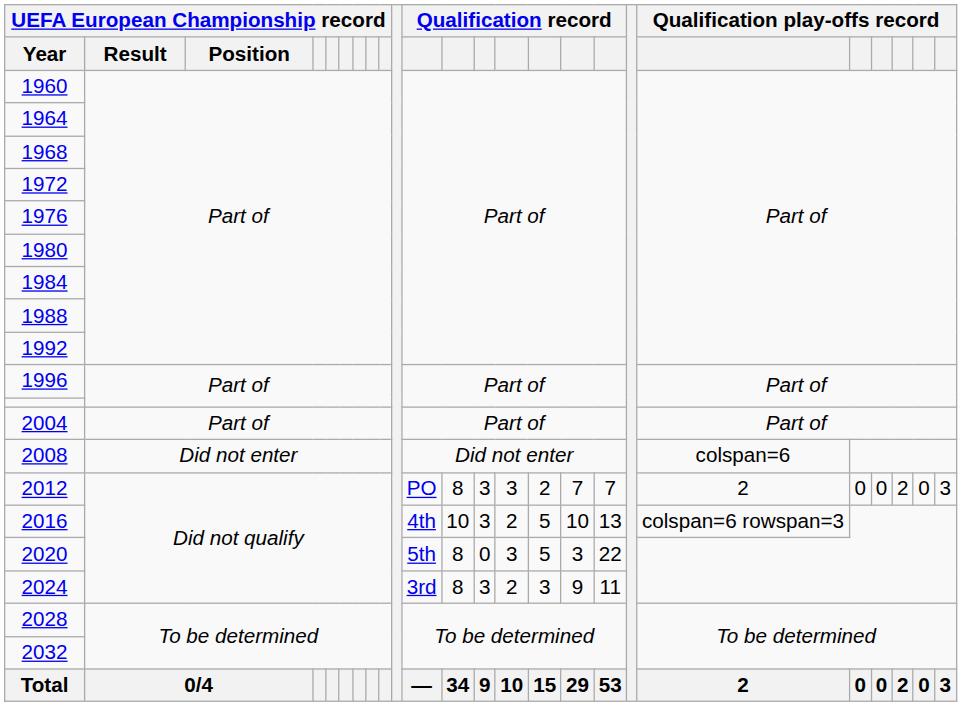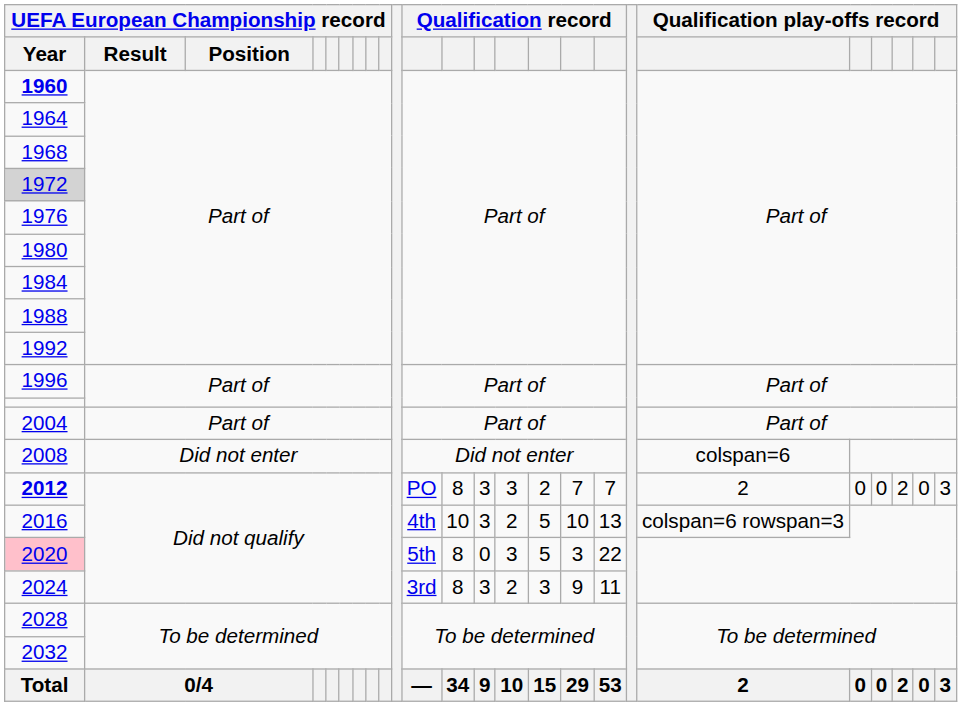(45, 86) normal -> (45, 86) bold
(45, 184) no background -> (45, 184) lightgrey background
(45, 488) normal -> (45, 488) bold
(45, 554) no background -> (45, 554) pink background
